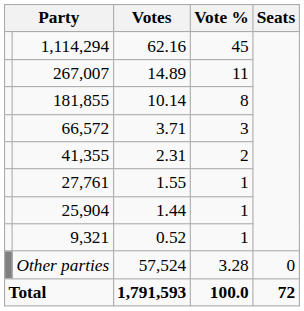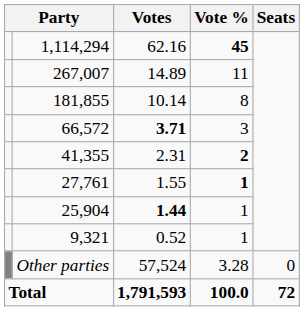(240, 45) normal -> (240, 45) bold
(171, 127) normal -> (171, 127) bold
(244, 155) normal -> (244, 155) bold
(244, 182) normal -> (244, 182) bold
(171, 210) normal -> (171, 210) bold
